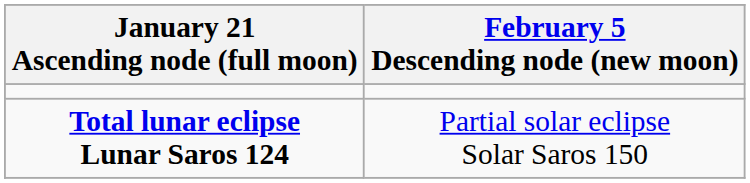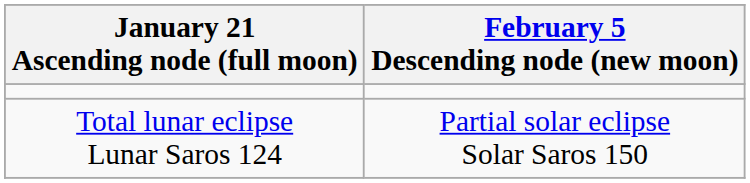(185, 137) bold -> (185, 137) normal
